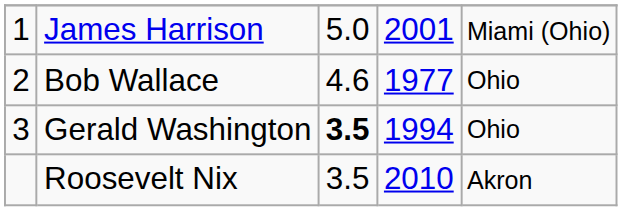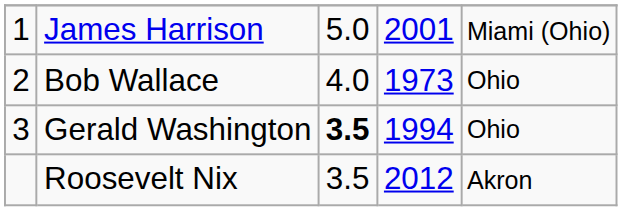(348, 79) 4.6 -> (348, 79) 4.0
(419, 79) 1977 -> (419, 79) 1973
(419, 178) 2010 -> (419, 178) 2012
